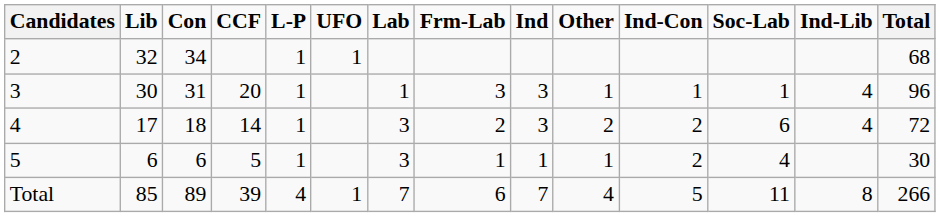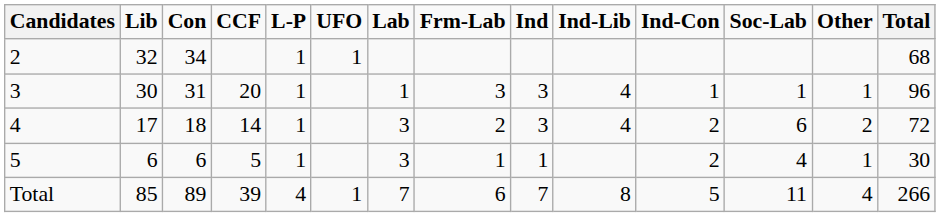columns swapped: (836, 21) <-> (586, 21)
